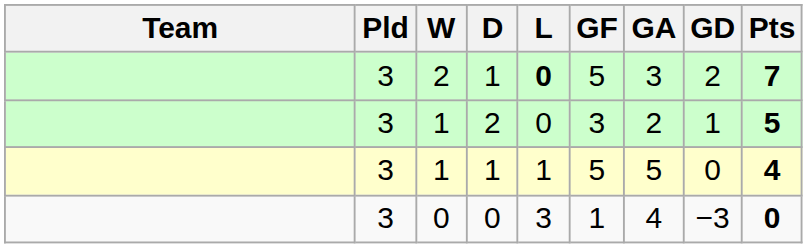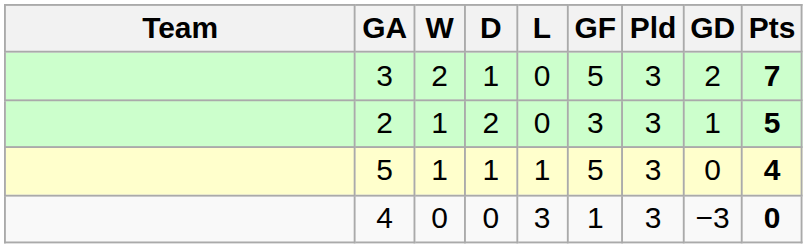columns swapped: (385, 28) <-> (654, 28)
(544, 75) bold -> (542, 75) normal
